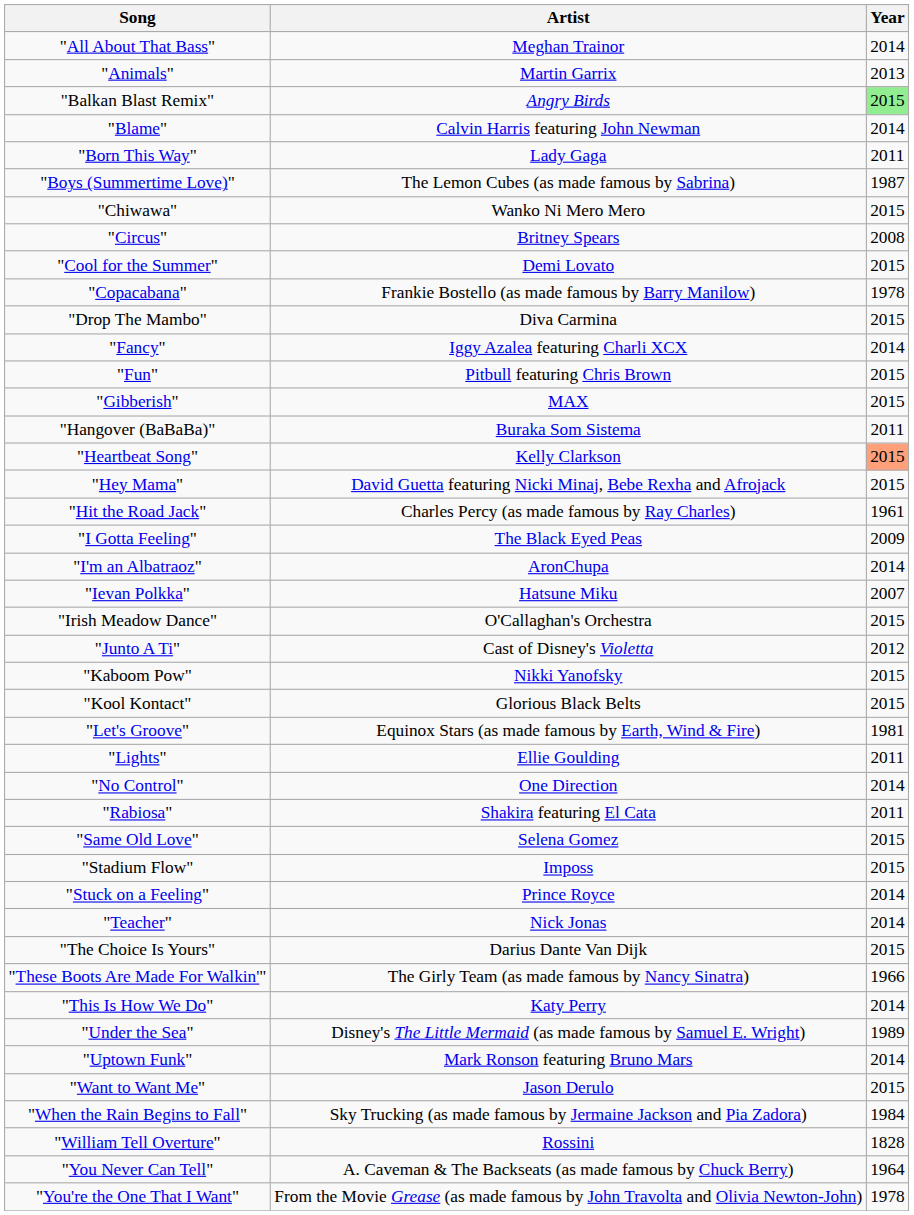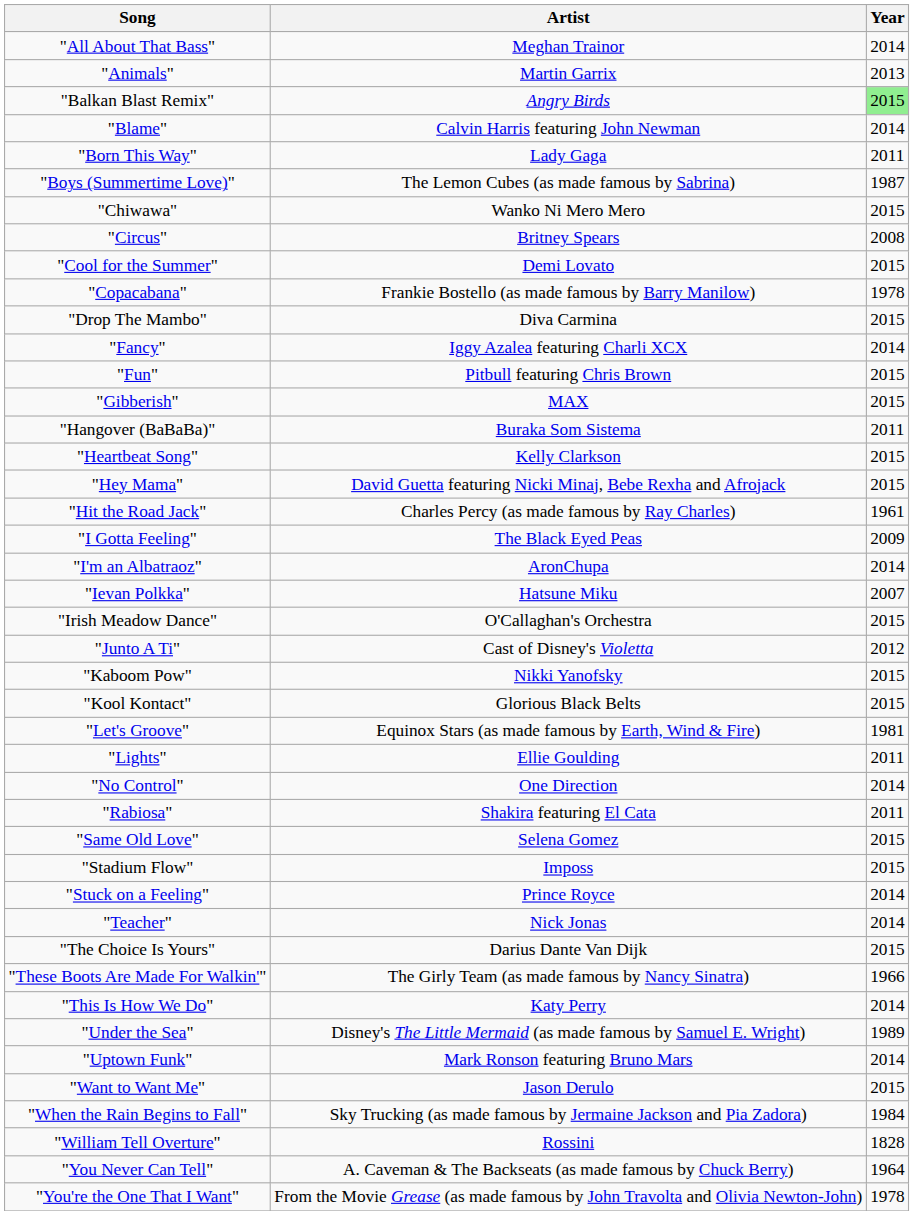(887, 456) lightsalmon background -> (887, 456) no background
